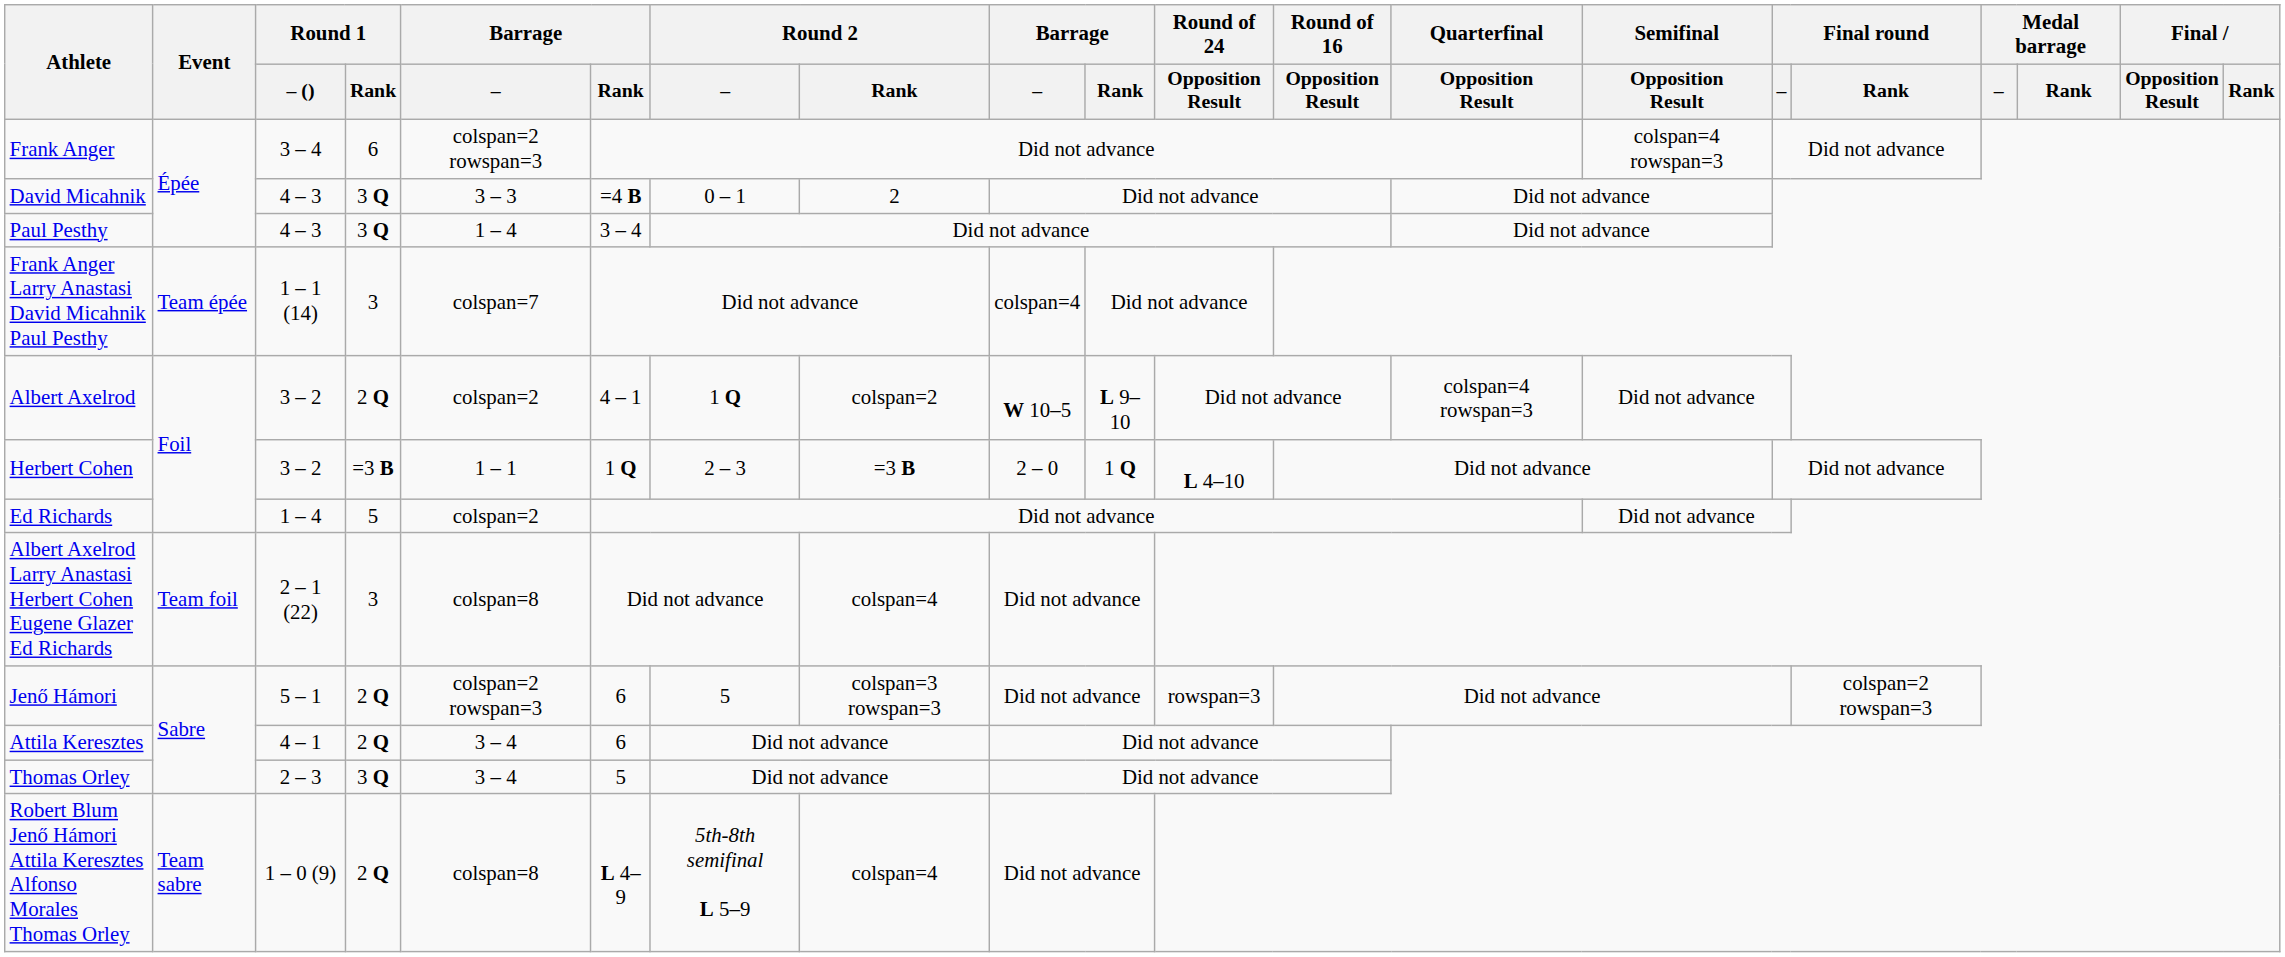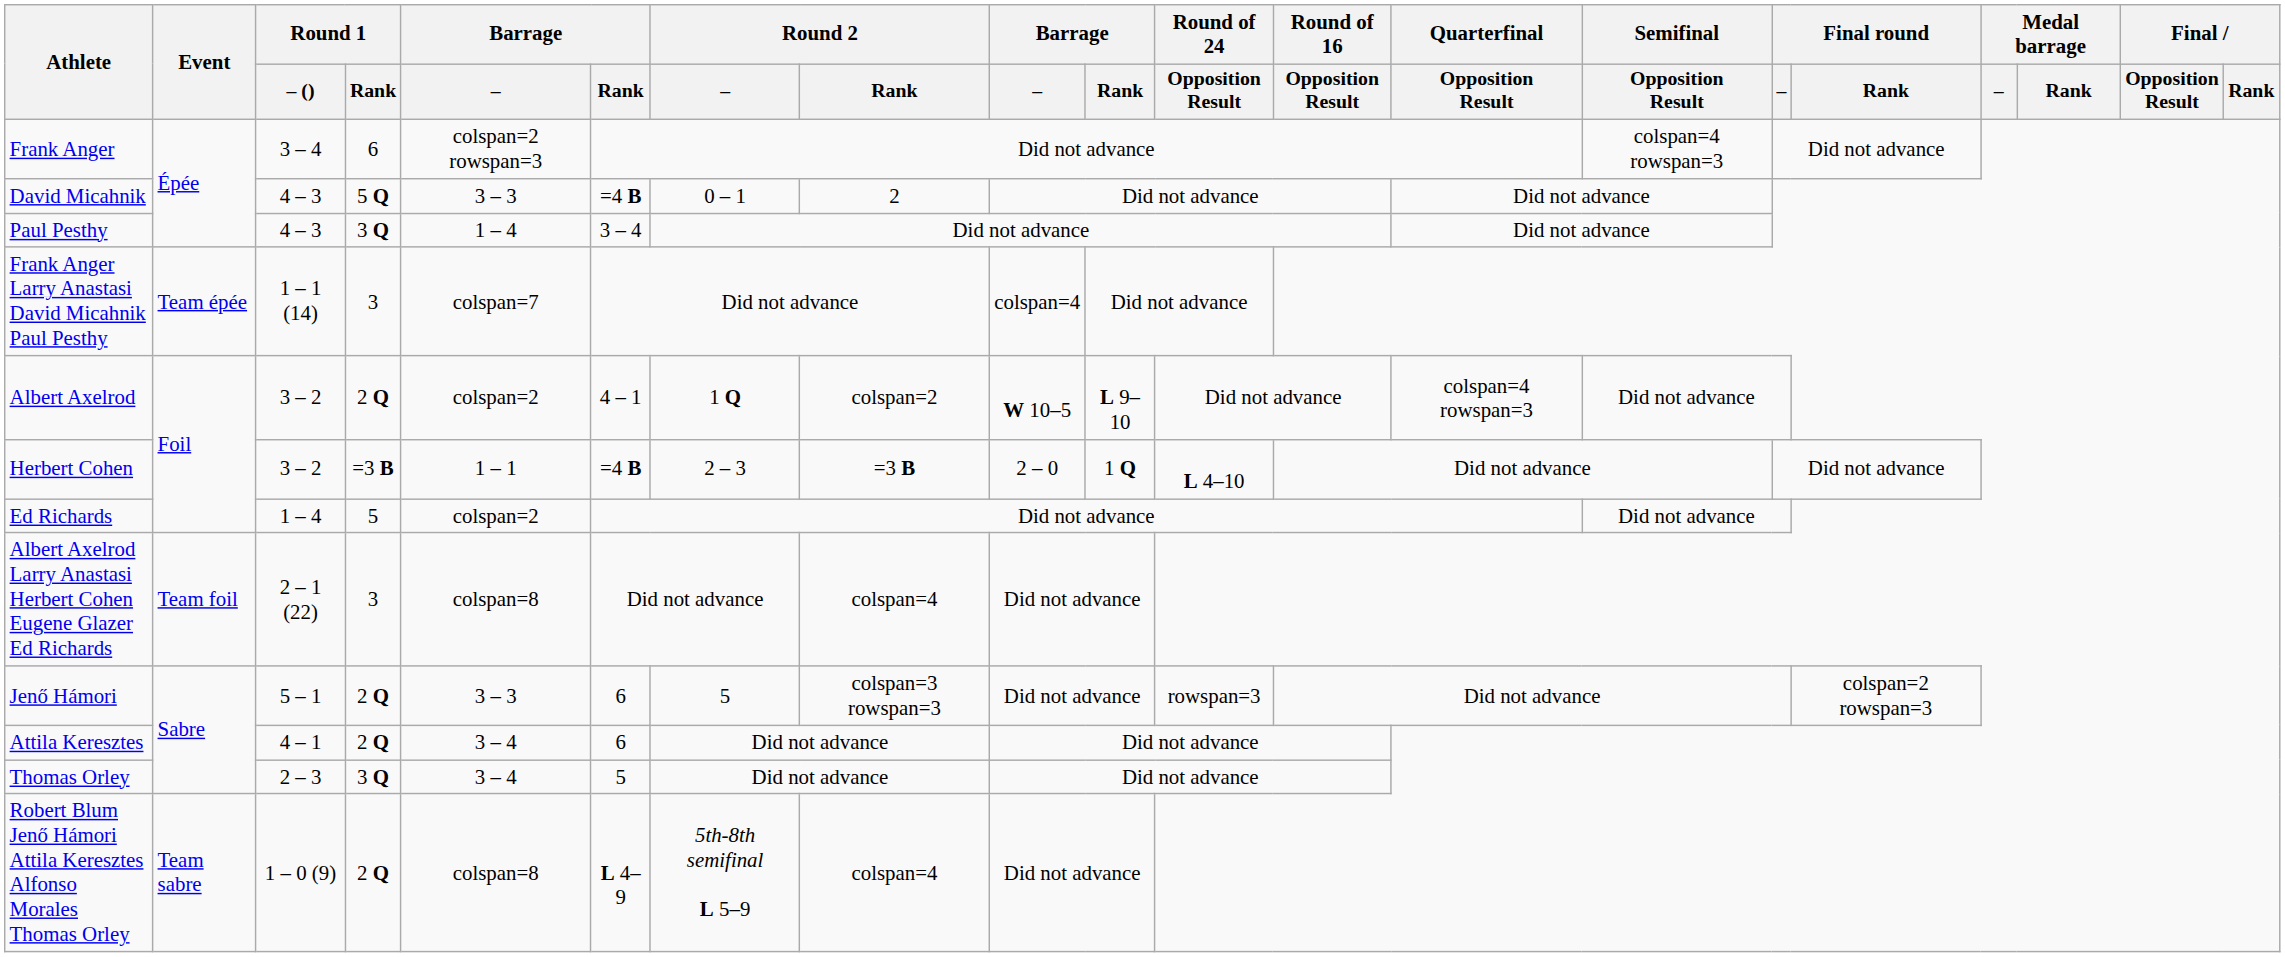(373, 196) 3 Q -> (373, 196) 5 Q
(621, 469) 1 Q -> (621, 469) =4 B
(496, 695) colspan=2 rowspan=3 -> (496, 695) 3 – 3
